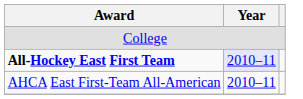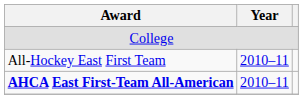(91, 60) bold -> (87, 60) normal
(251, 60) lavender background -> (264, 60) no background
(114, 82) normal -> (121, 82) bold
